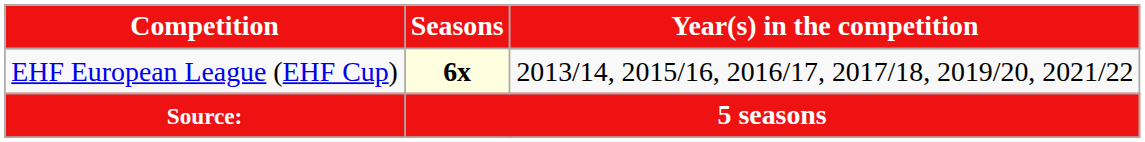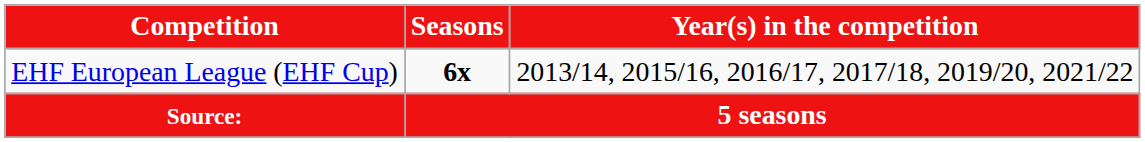(457, 70) lightyellow background -> (457, 70) no background
